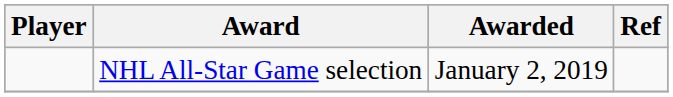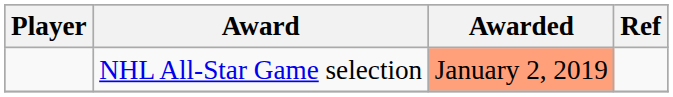(521, 69) no background -> (521, 69) lightsalmon background
